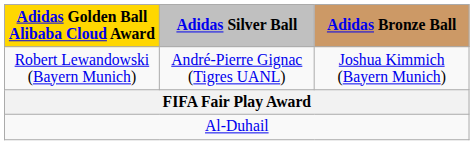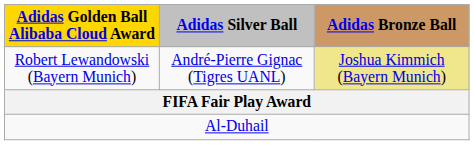(392, 68) no background -> (392, 68) khaki background
